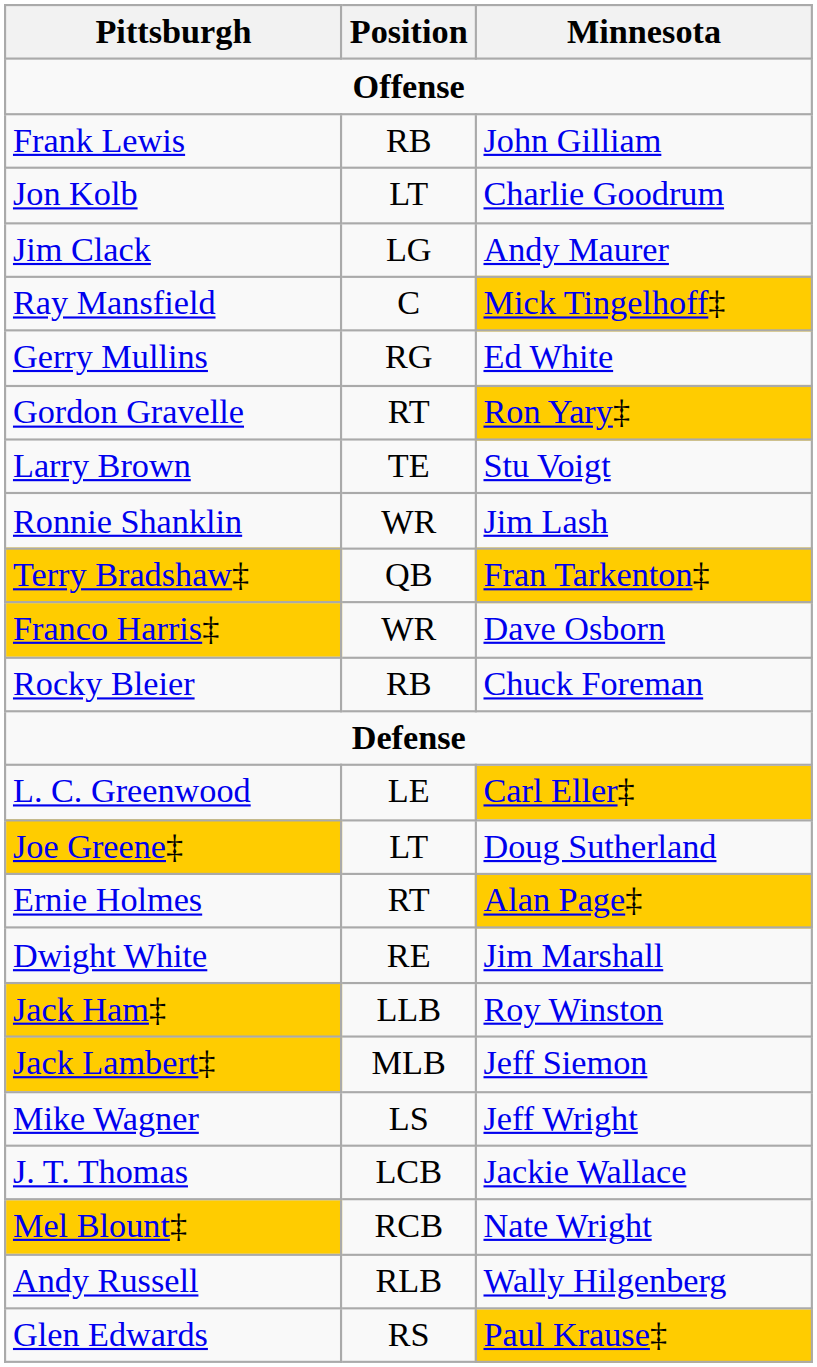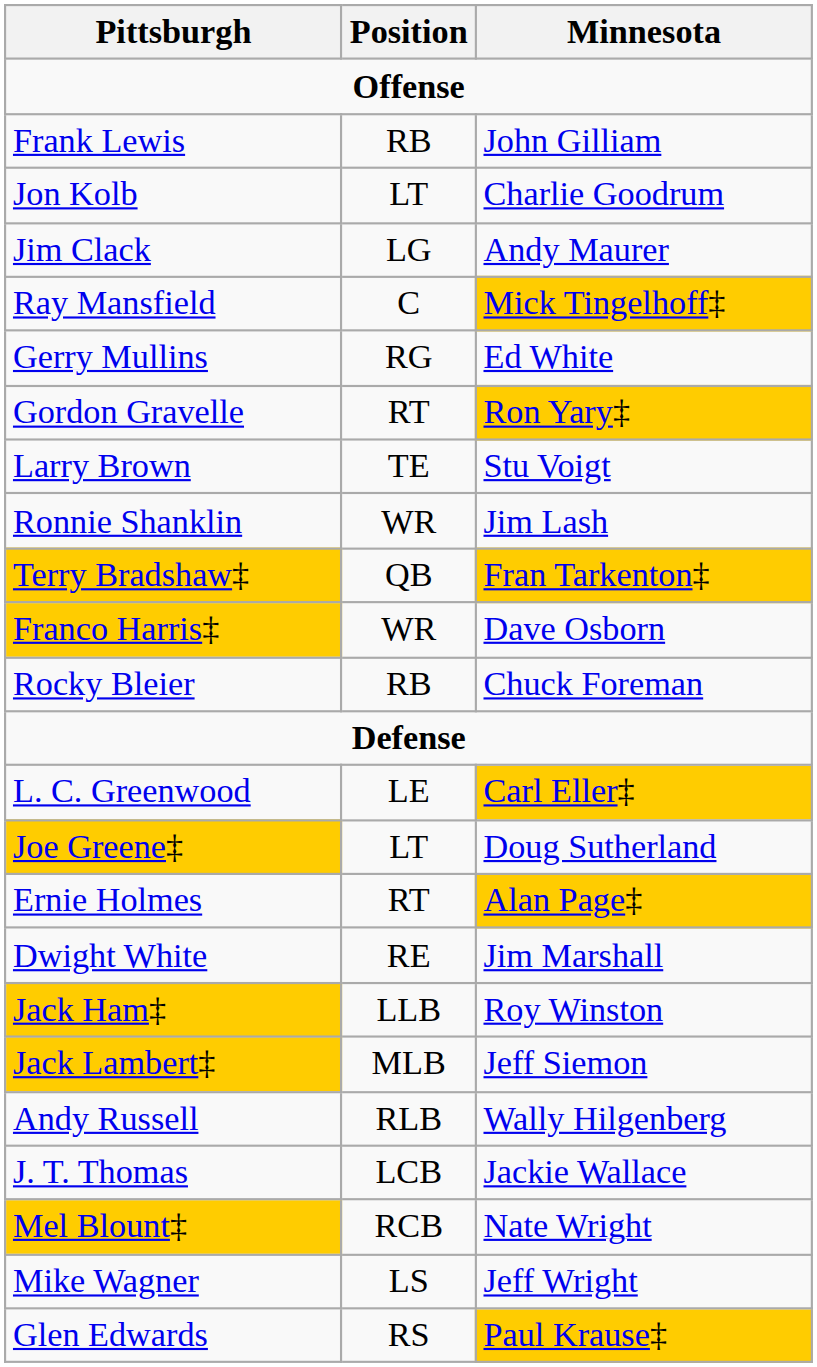rows swapped: (106, 1280) <-> (106, 1117)
